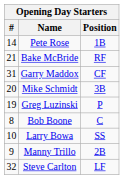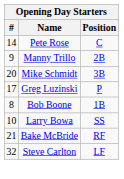(100, 43) 1B -> (99, 43) C
rows swapped: (50, 58) <-> (50, 151)
- row: (50, 74)
(11, 105) 19 -> (11, 89) 17
(100, 120) C -> (99, 105) 1B
